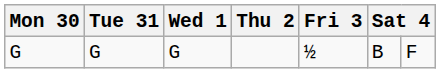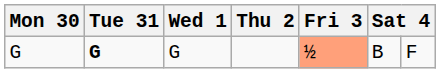(95, 52) normal -> (95, 52) bold
(310, 52) no background -> (310, 52) lightsalmon background
